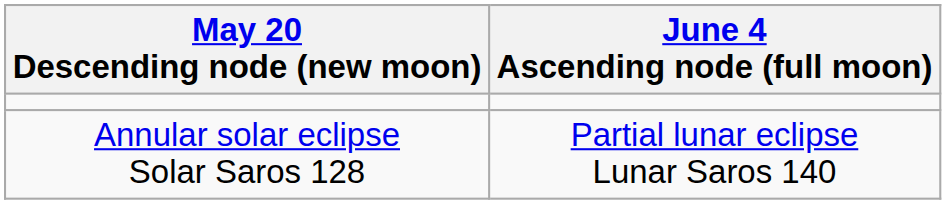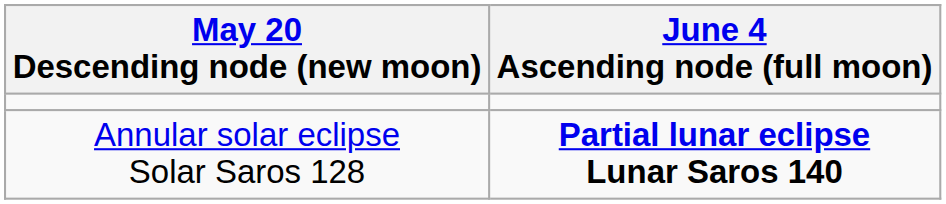(714, 153) normal -> (714, 153) bold
